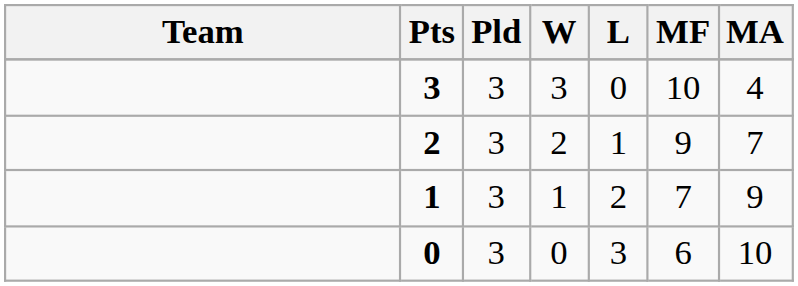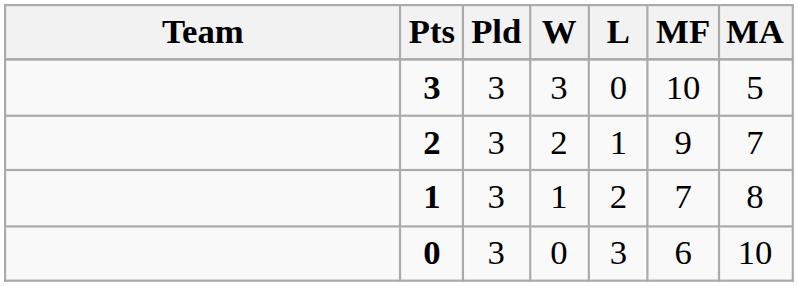(755, 87) 4 -> (755, 87) 5
(755, 197) 9 -> (755, 197) 8
